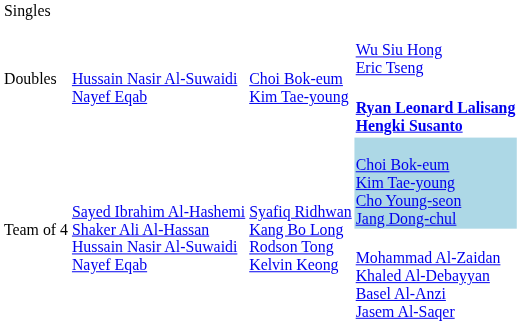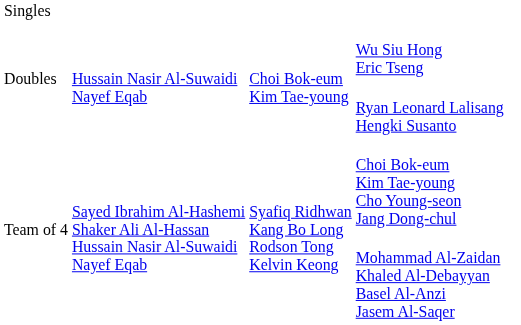(436, 116) bold -> (430, 116) normal
(408, 192) lightblue background -> (408, 192) no background
